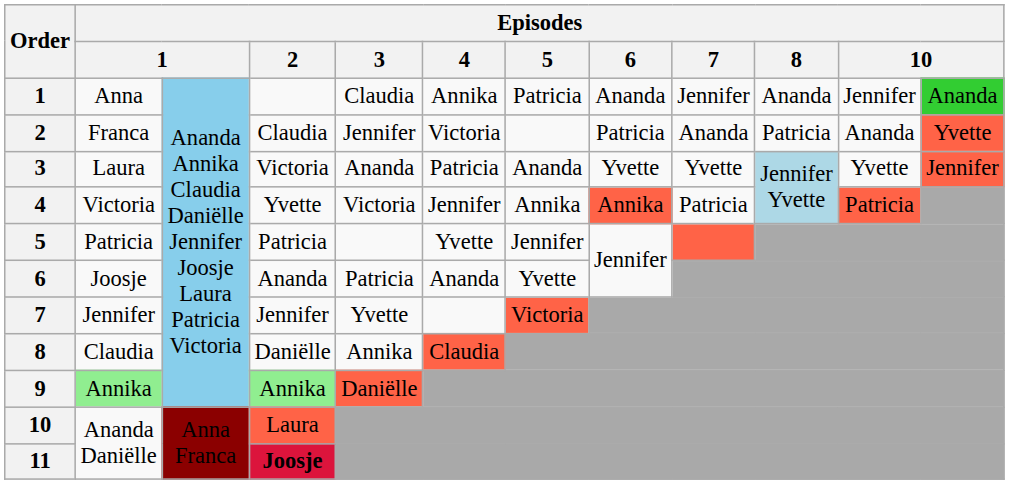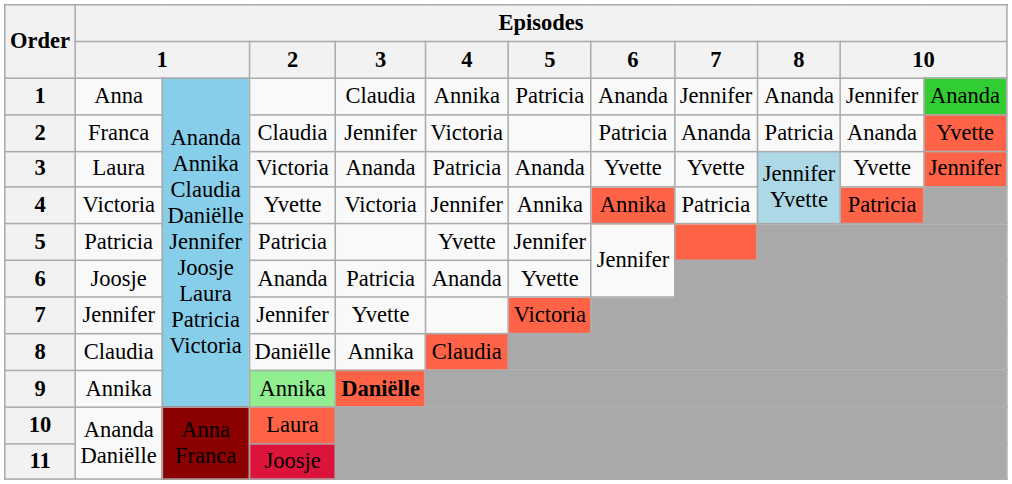(119, 387) lightgreen background -> (119, 387) no background
(379, 387) normal -> (381, 387) bold
(293, 460) bold -> (293, 460) normal
